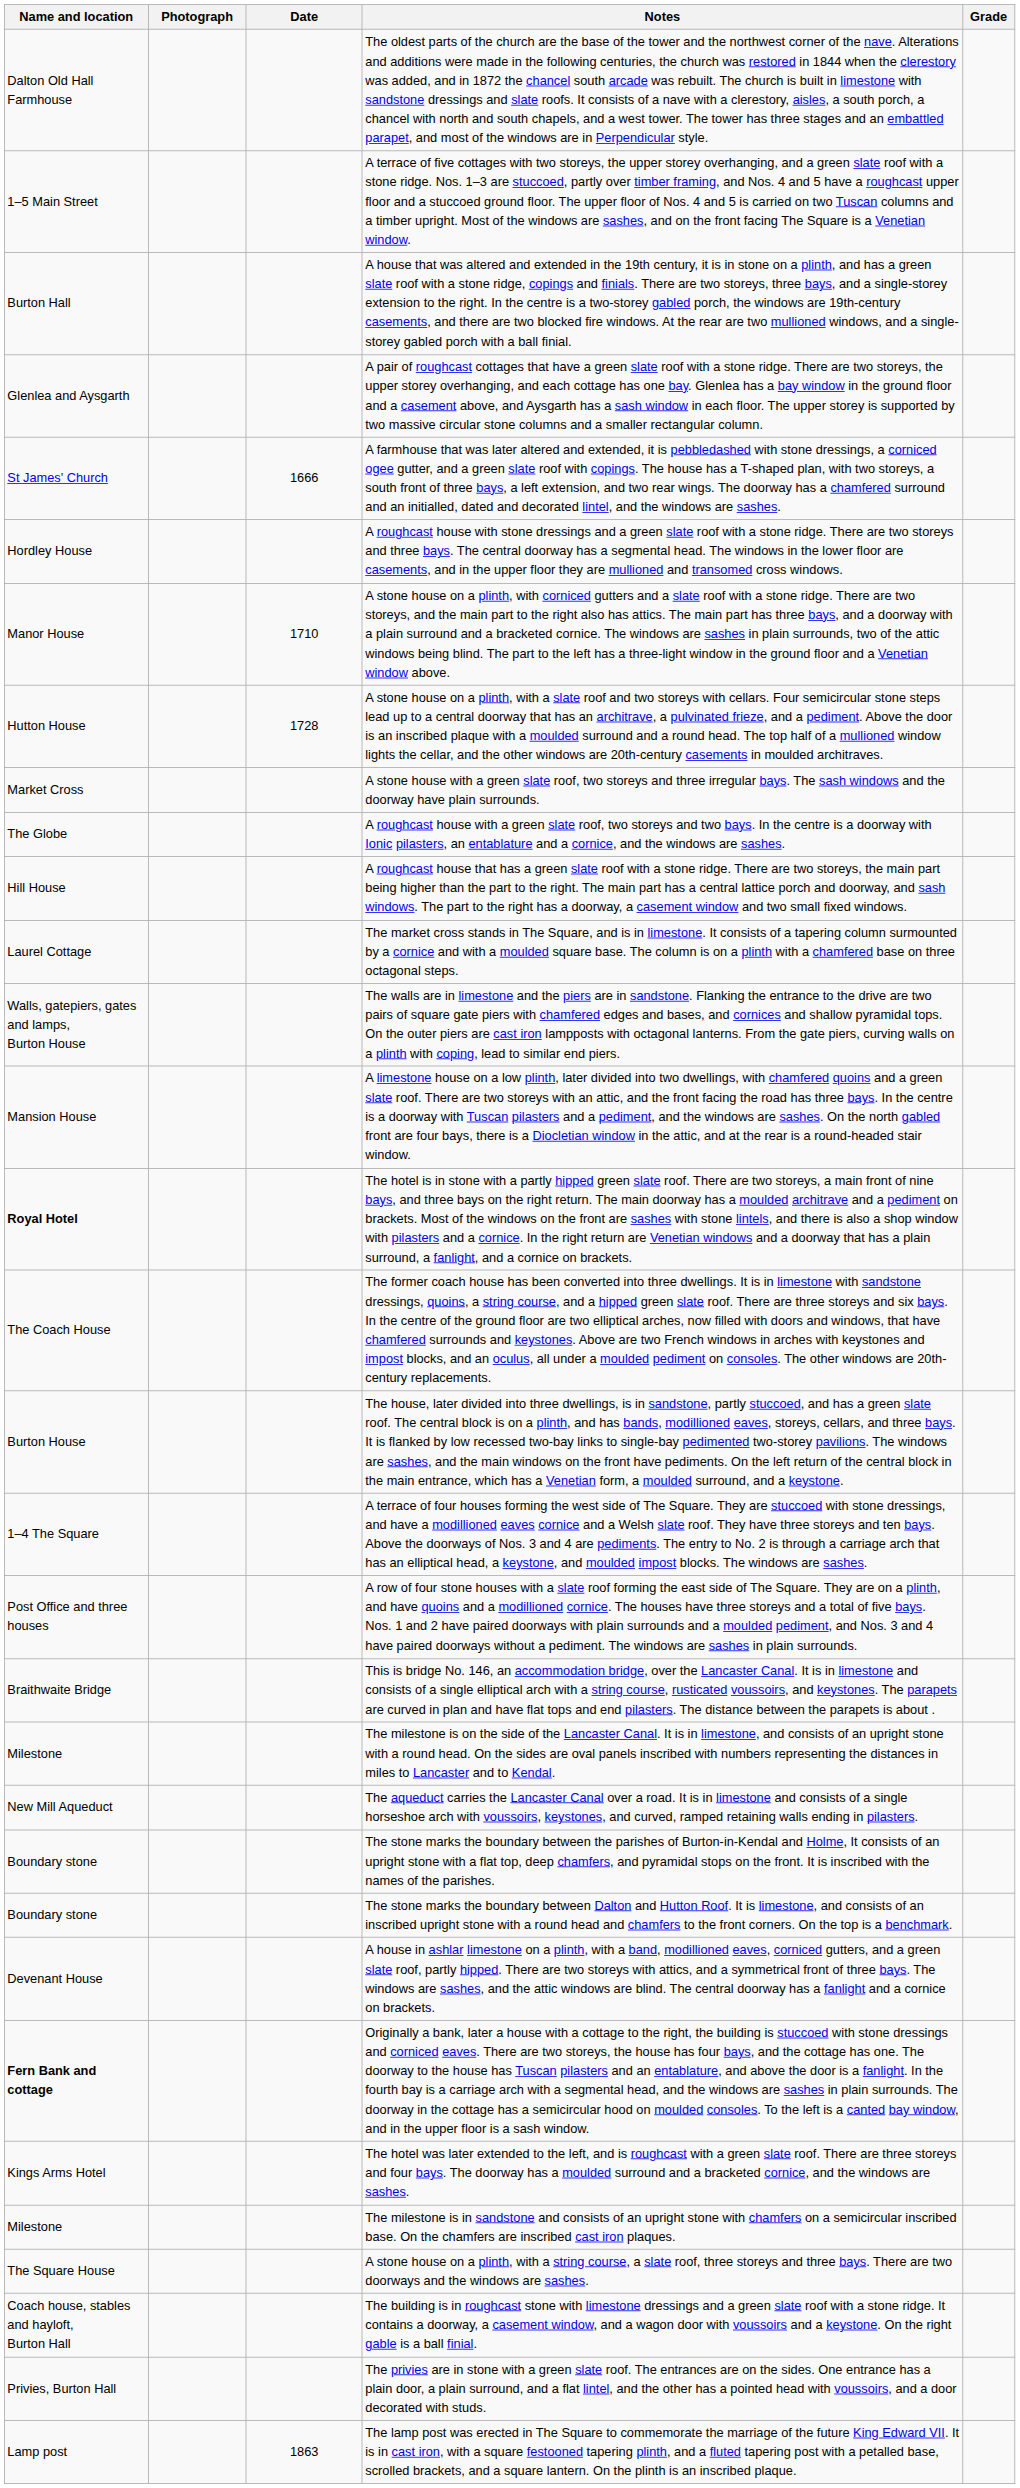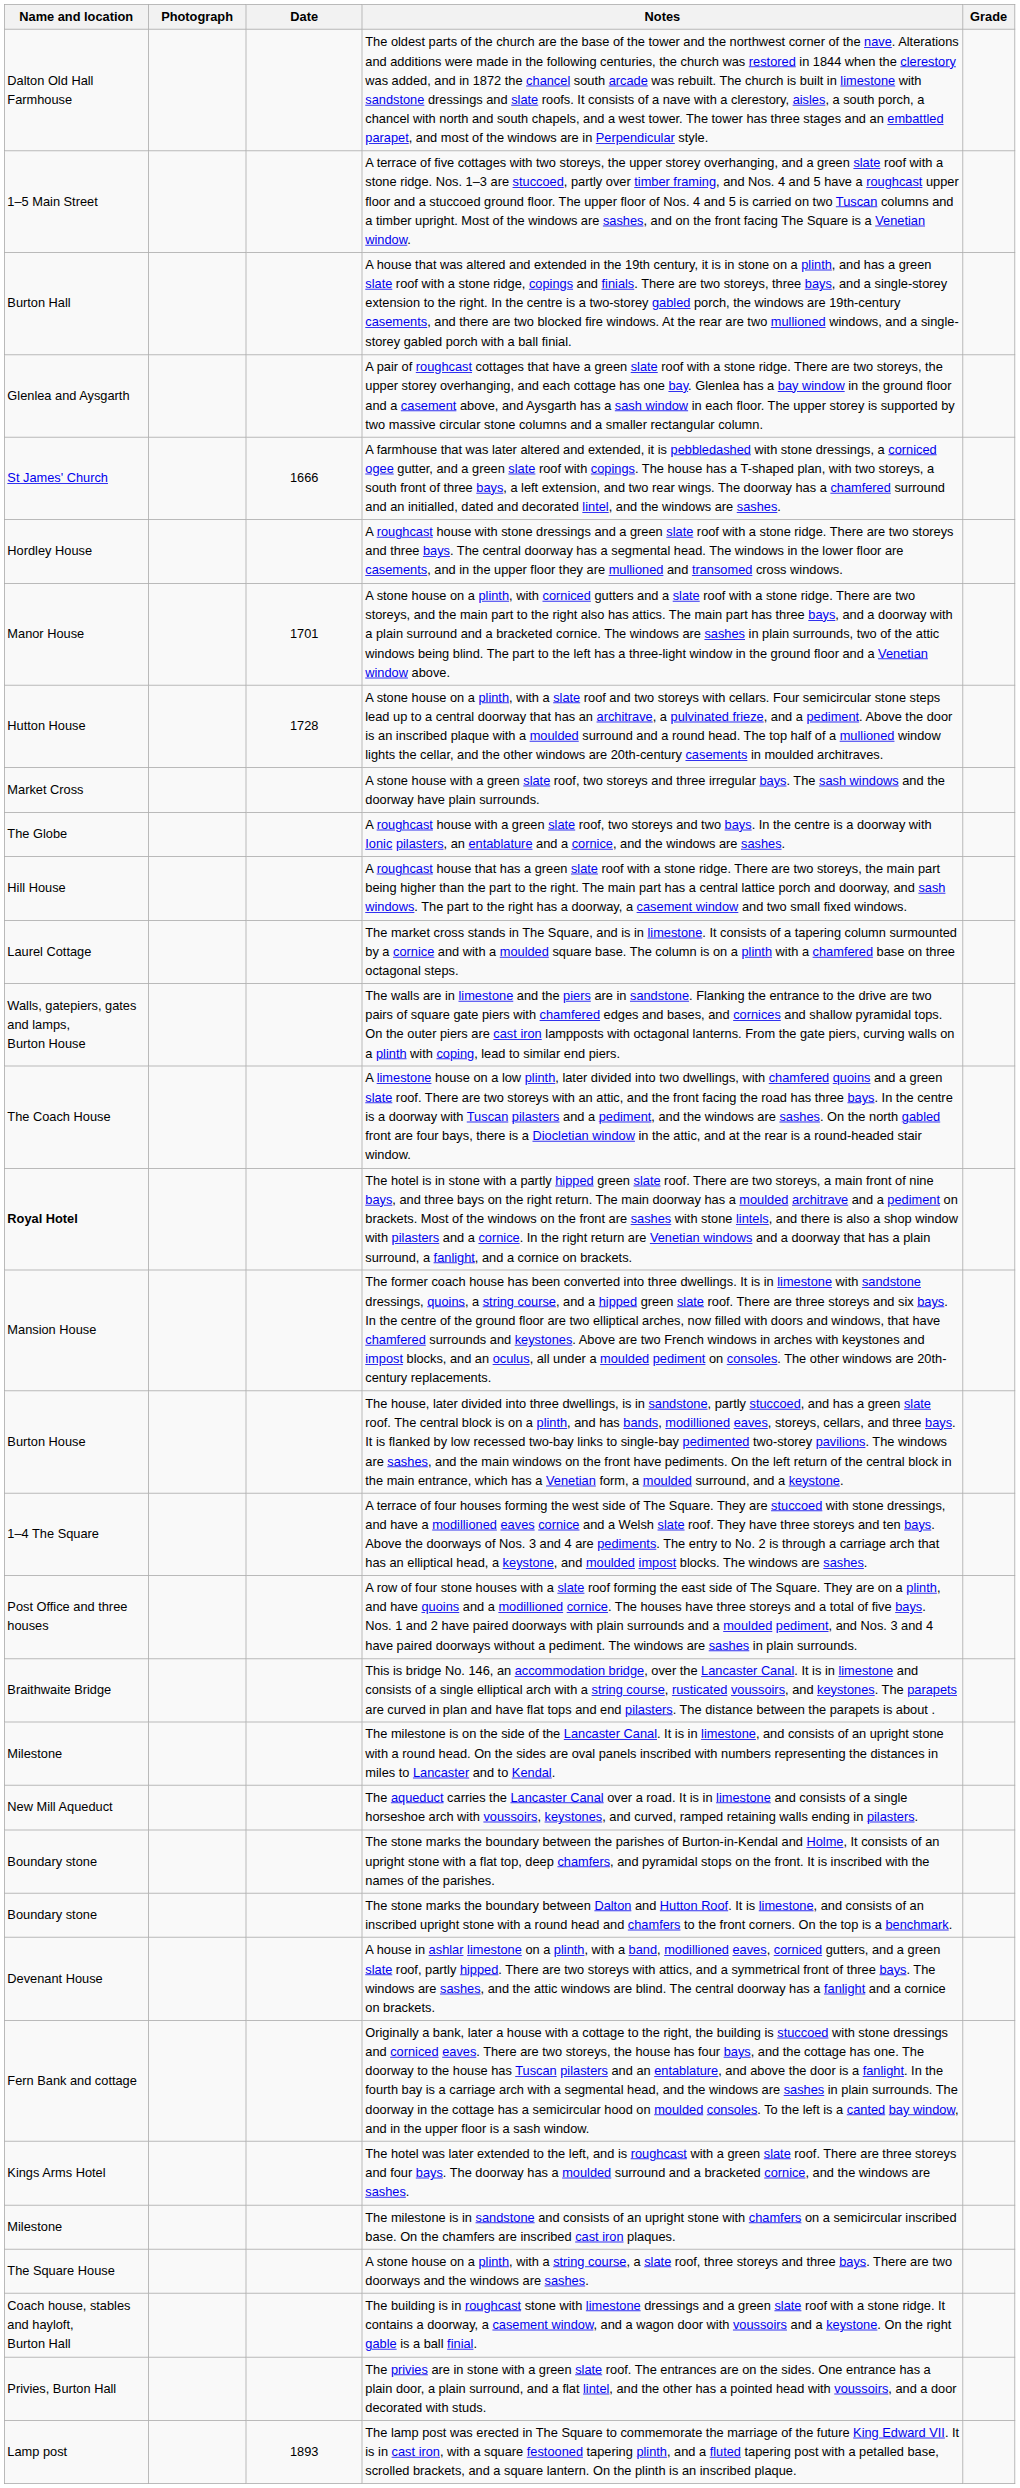(304, 634) 1710 -> (304, 634) 1701
(52, 1117) Mansion House -> (59, 1117) The Coach House
(59, 1330) The Coach House -> (52, 1330) Mansion House
(52, 2080) bold -> (72, 2080) normal
(304, 2452) 1863 -> (304, 2452) 1893
